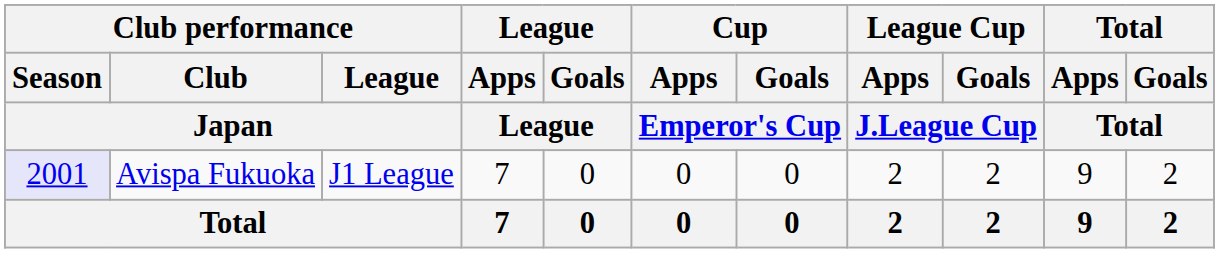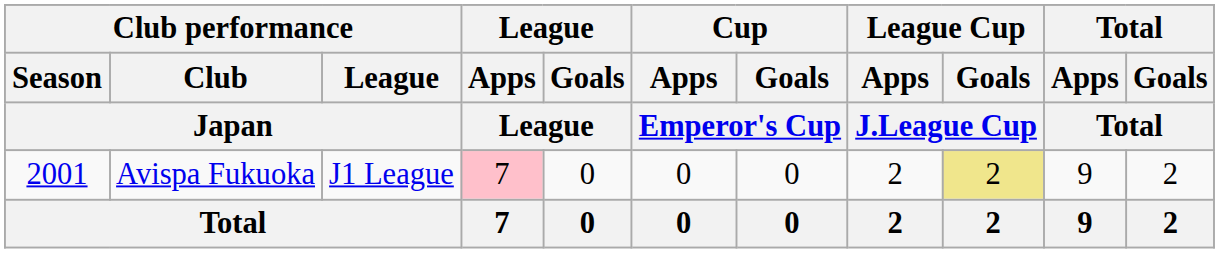(57, 174) lavender background -> (57, 174) no background
(502, 174) no background -> (502, 174) pink background
(993, 174) no background -> (993, 174) khaki background
